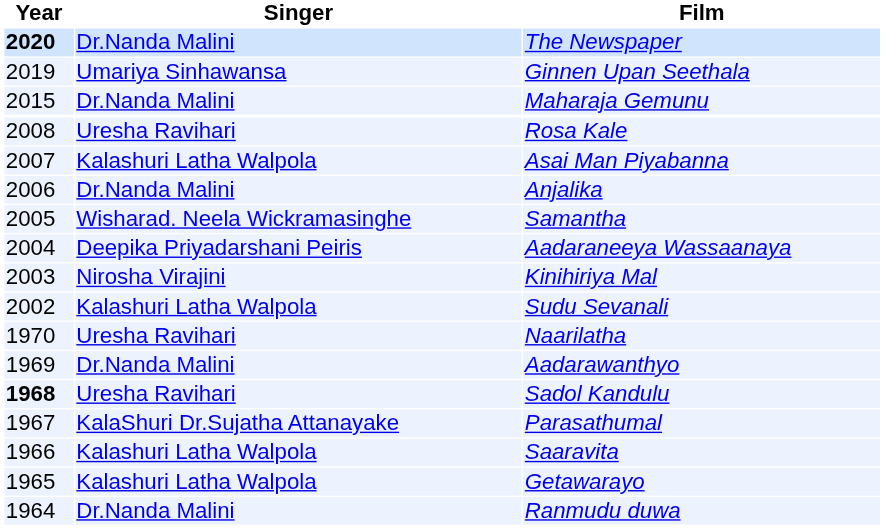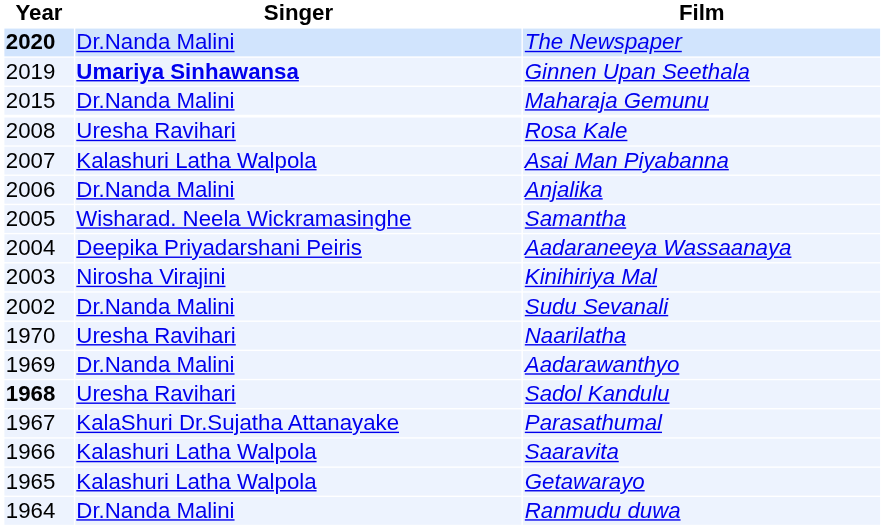(181, 71) normal -> (188, 71) bold
(196, 306) Kalashuri Latha Walpola -> (155, 306) Dr.Nanda Malini
